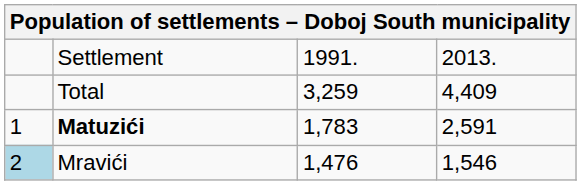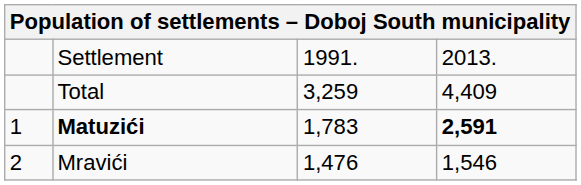(469, 127) normal -> (469, 127) bold
(16, 162) lightblue background -> (16, 162) no background
